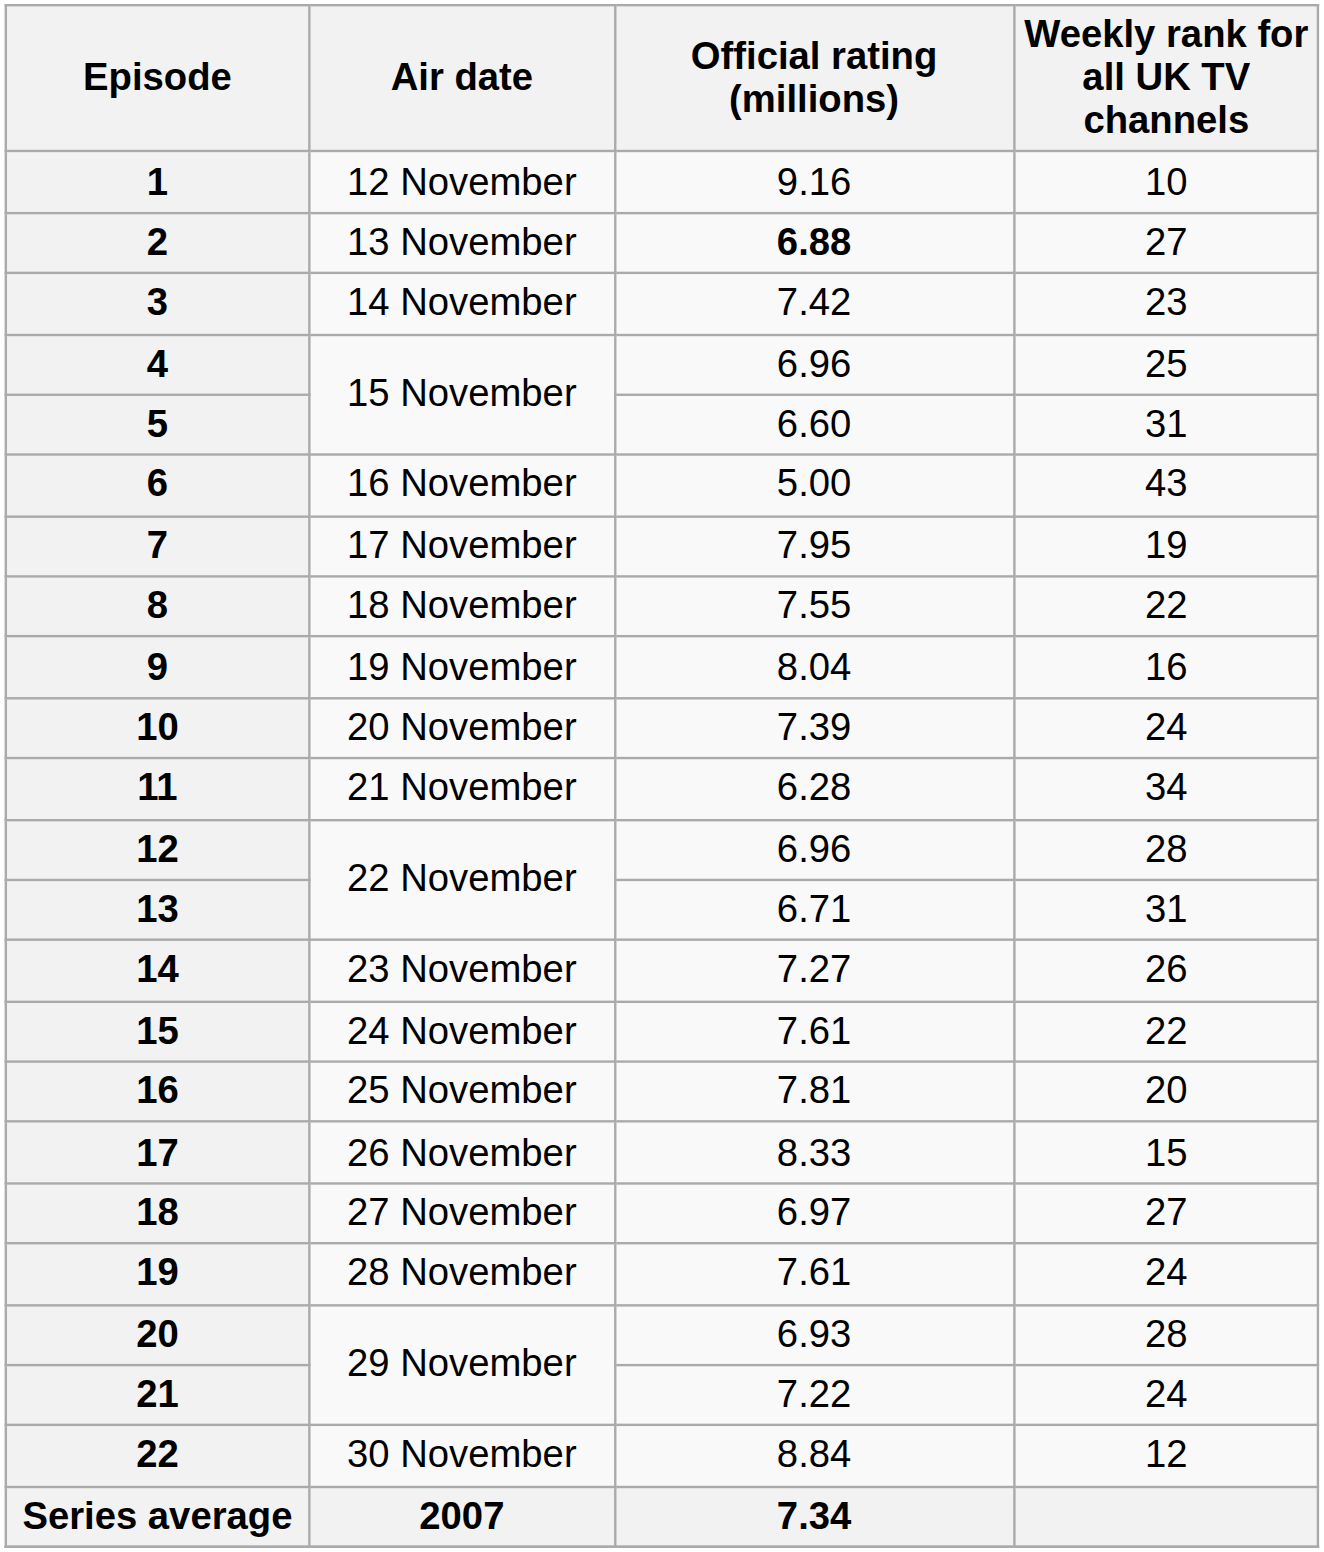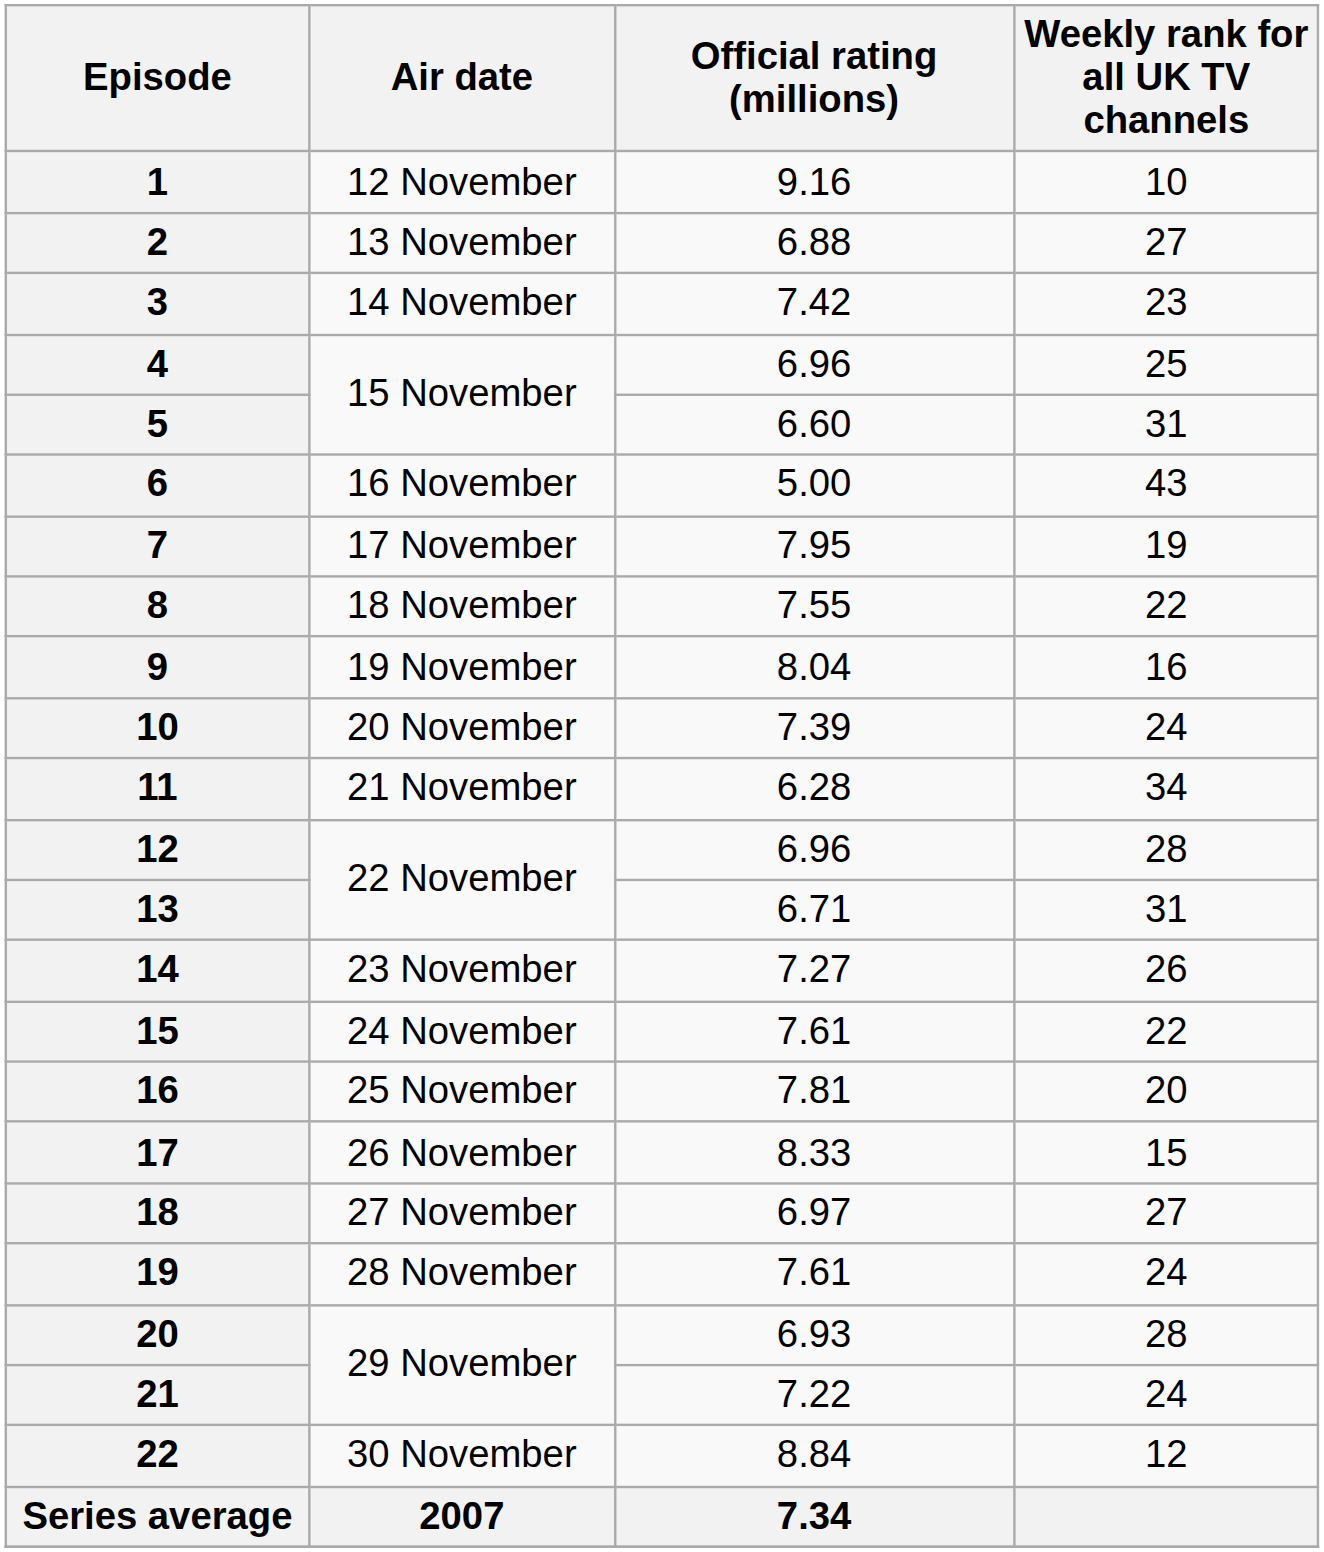(814, 242) bold -> (814, 242) normal
